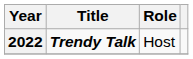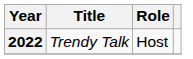(93, 41) bold -> (89, 41) normal
